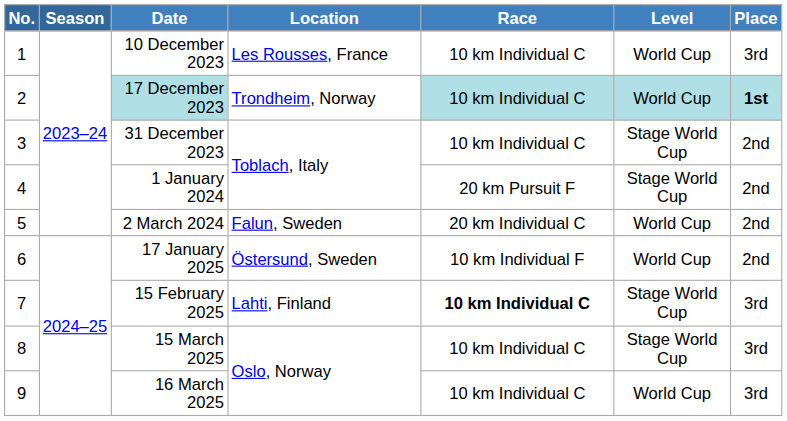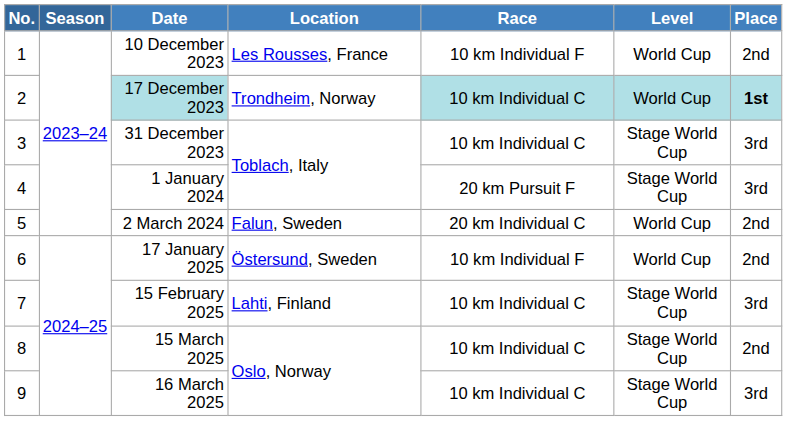(517, 53) 10 km Individual C -> (517, 53) 10 km Individual F
(756, 53) 3rd -> (756, 53) 2nd
(756, 143) 2nd -> (756, 143) 3rd
(756, 188) 2nd -> (756, 188) 3rd
(517, 303) bold -> (517, 303) normal
(756, 348) 3rd -> (756, 348) 2nd
(672, 393) World Cup -> (672, 393) Stage World Cup
